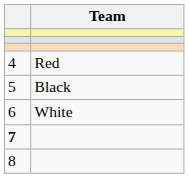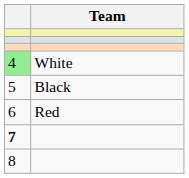(12, 62) no background -> (12, 62) lightgreen background
(47, 62) Red -> (54, 62) White
(54, 112) White -> (47, 112) Red
